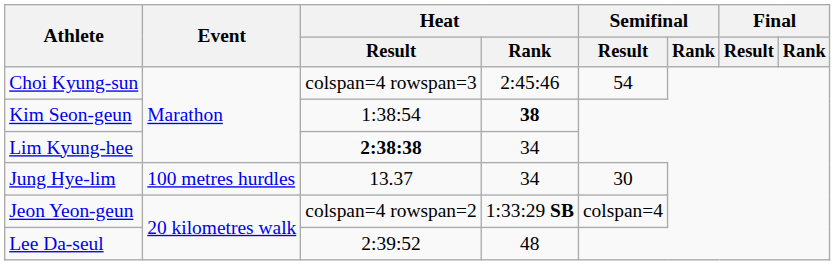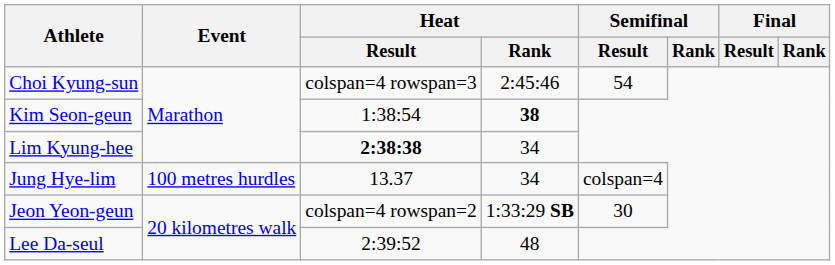(623, 179) 30 -> (623, 179) colspan=4
(623, 211) colspan=4 -> (623, 211) 30
